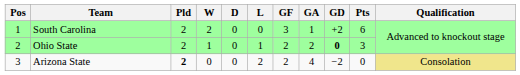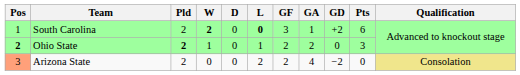(209, 29) normal -> (209, 29) bold
(260, 29) normal -> (260, 29) bold
(18, 45) normal -> (18, 45) bold
(184, 45) normal -> (184, 45) bold
(337, 45) bold -> (337, 45) normal
(18, 62) no background -> (18, 62) lightsalmon background
(184, 62) bold -> (184, 62) normal
